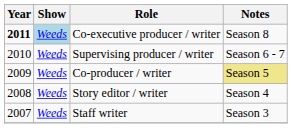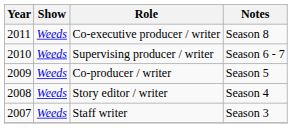(19, 34) bold -> (19, 34) normal
(52, 34) lightblue background -> (52, 34) no background
(247, 73) khaki background -> (247, 73) no background
